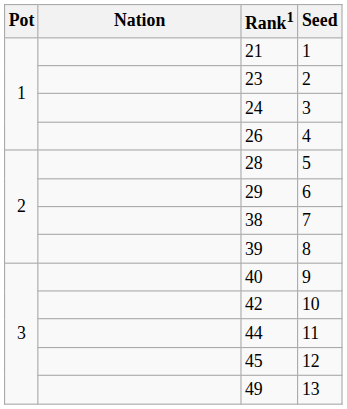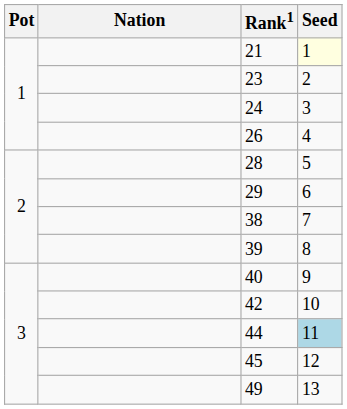(306, 51) no background -> (306, 51) lightyellow background
(311, 333) no background -> (311, 333) lightblue background
